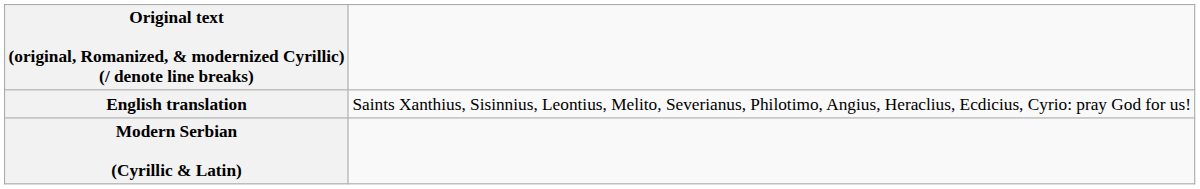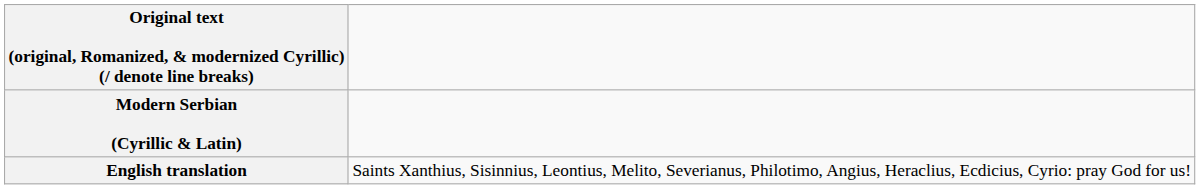rows swapped: (176, 150) <-> (176, 103)
